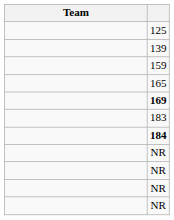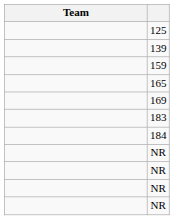(158, 100) bold -> (158, 100) normal
(158, 135) bold -> (158, 135) normal
